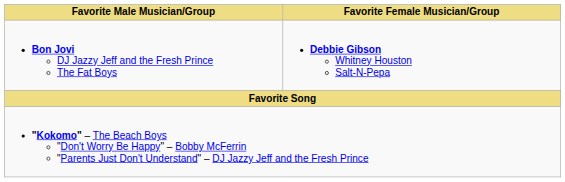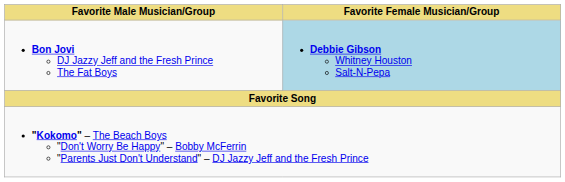(422, 61) no background -> (422, 61) lightblue background
